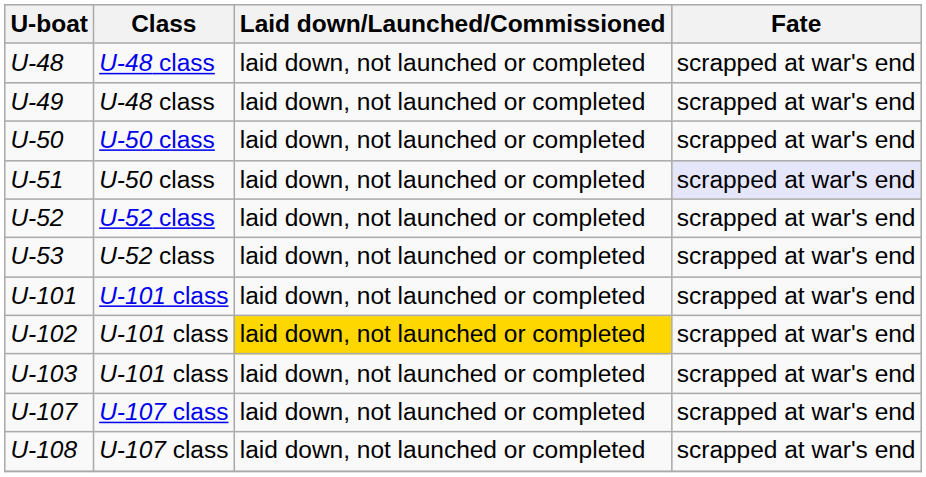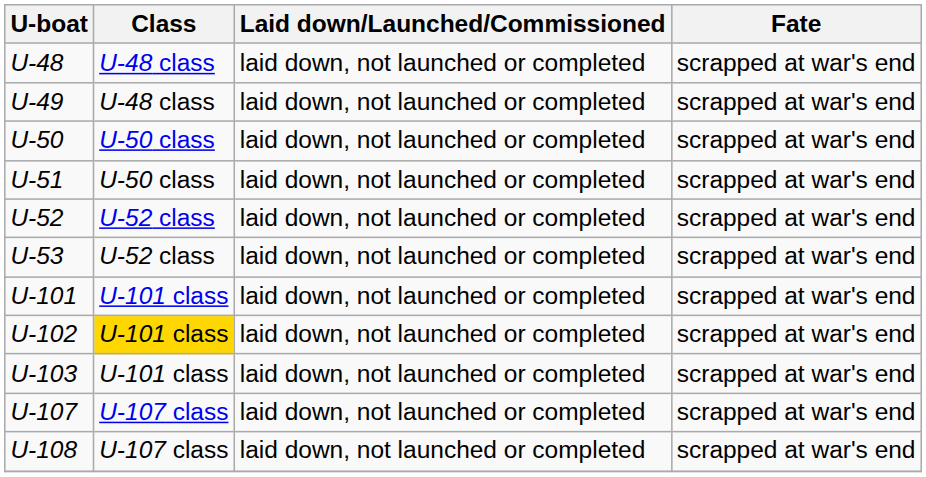(796, 179) lavender background -> (796, 179) no background
(164, 334) no background -> (164, 334) gold background
(443, 334) gold background -> (443, 334) no background
